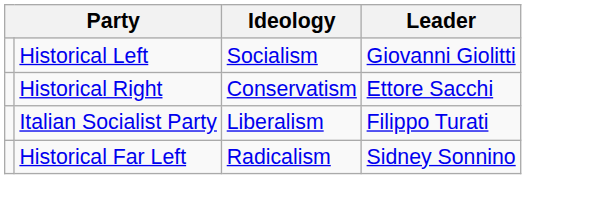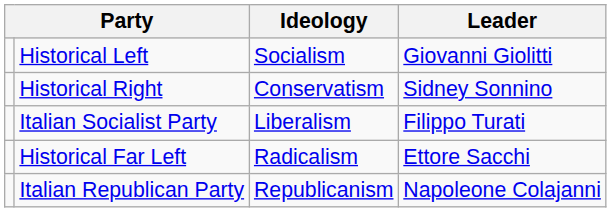(430, 88) Ettore Sacchi -> (478, 88) Sidney Sonnino
(441, 156) Sidney Sonnino -> (467, 156) Ettore Sacchi
+ row: (132, 190)
